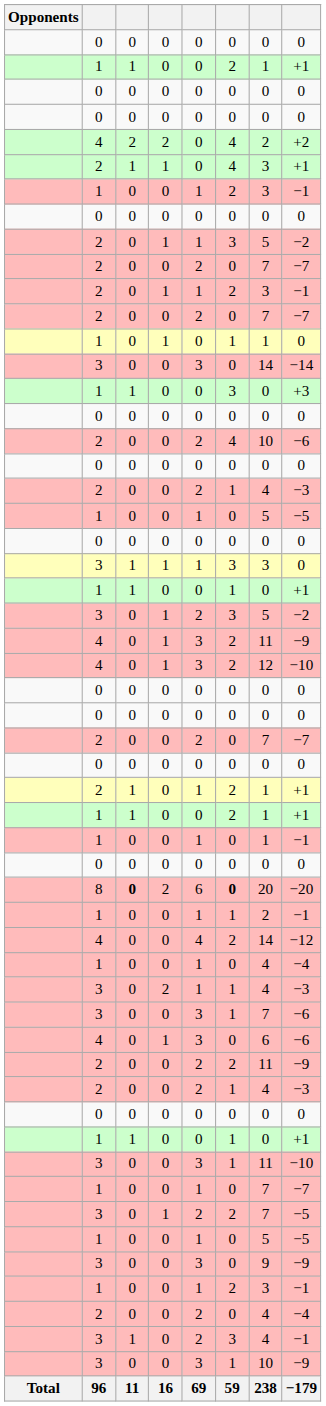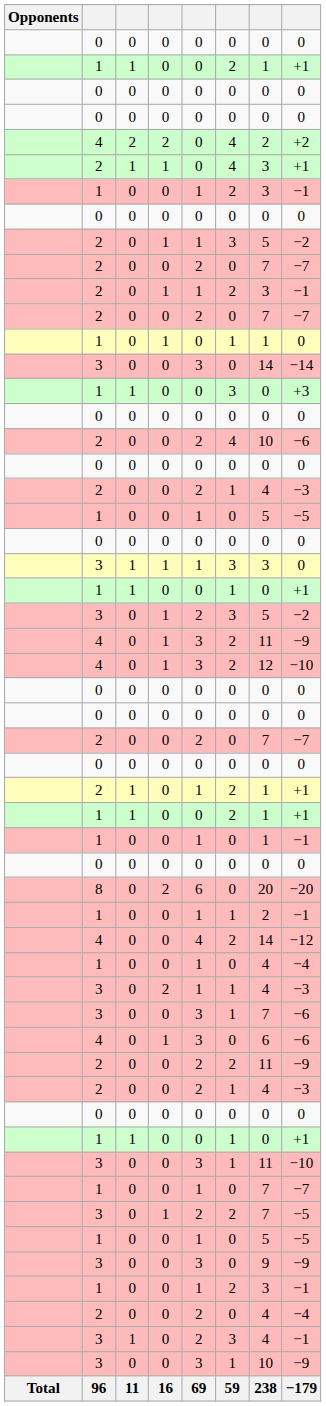(132, 890) bold -> (132, 890) normal
(232, 890) bold -> (232, 890) normal
